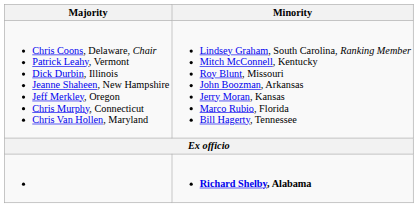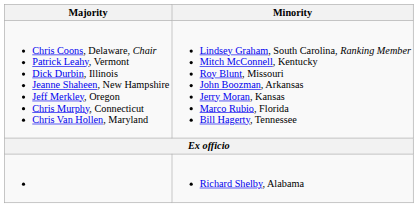(293, 184) bold -> (293, 184) normal
